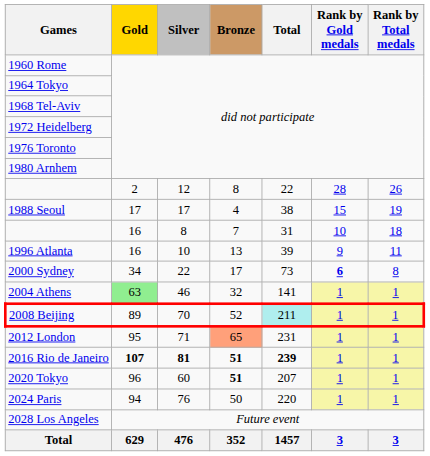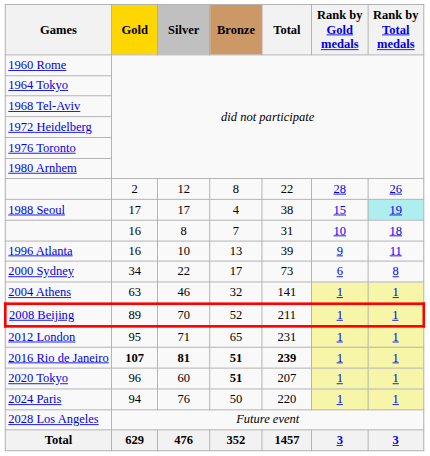(396, 210) no background -> (396, 210) paleturquoise background
(340, 272) bold -> (340, 272) normal
(135, 292) lightgreen background -> (135, 292) no background
(287, 315) paleturquoise background -> (287, 315) no background
(236, 337) lightsalmon background -> (236, 337) no background
